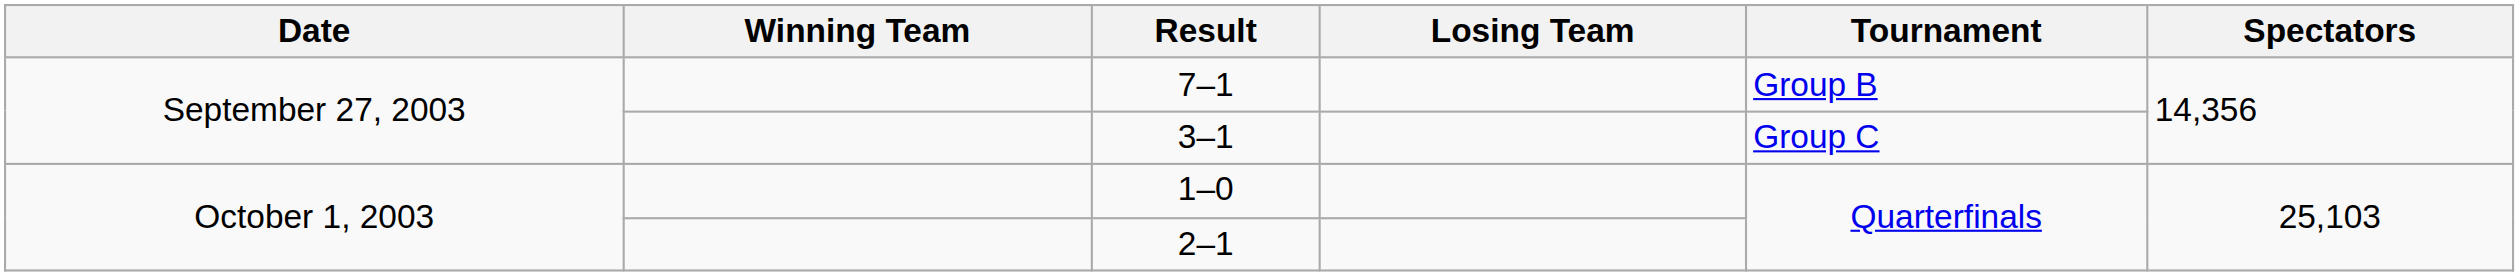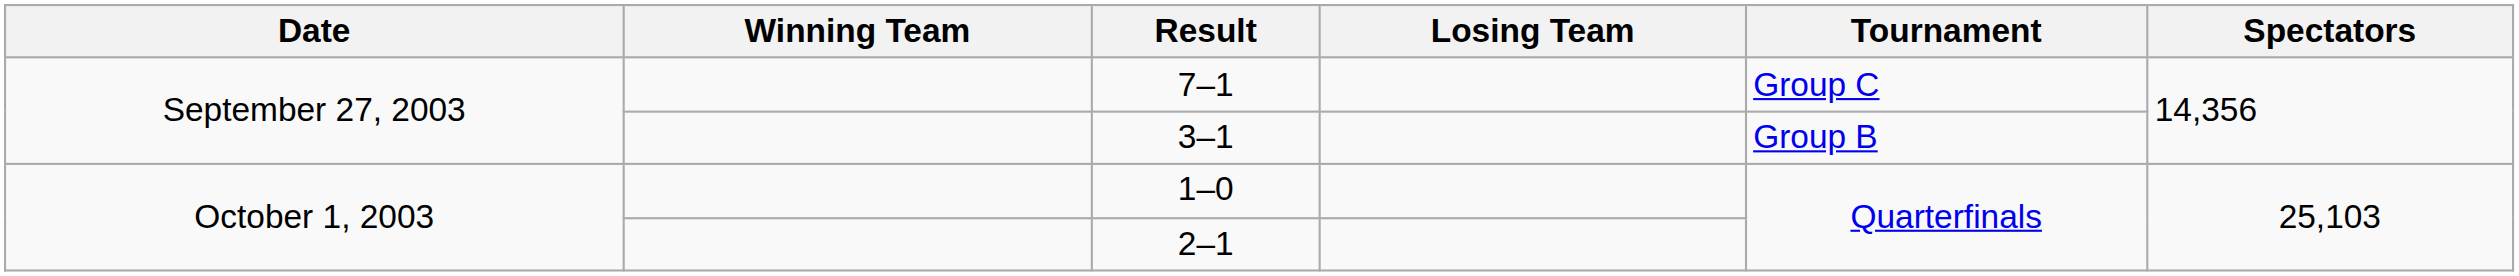(1815, 84) Group B -> (1816, 84) Group C
(1816, 137) Group C -> (1815, 137) Group B
